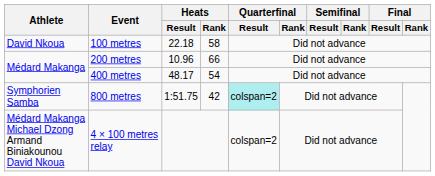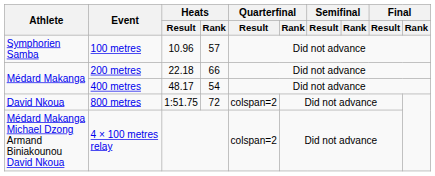(36, 44) David Nkoua -> (34, 49) Symphorien Samba
(181, 44) 22.18 -> (181, 49) 10.96
(214, 44) 58 -> (214, 49) 57
(181, 60) 10.96 -> (181, 71) 22.18
(34, 97) Symphorien Samba -> (36, 103) David Nkoua
(214, 97) 42 -> (214, 103) 72
(254, 97) paleturquoise background -> (254, 103) no background
